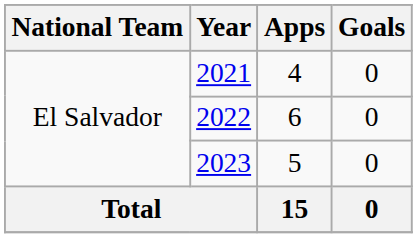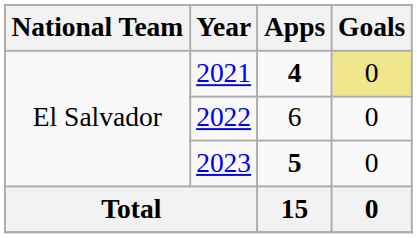(295, 72) normal -> (295, 72) bold
(372, 72) no background -> (372, 72) khaki background
(295, 163) normal -> (295, 163) bold
